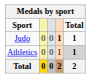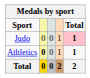(59, 39) bold -> (59, 39) normal
(74, 39) no background -> (74, 39) pink background
(43, 52) normal -> (43, 52) bold
(74, 52) lightgrey background -> (74, 52) no background
